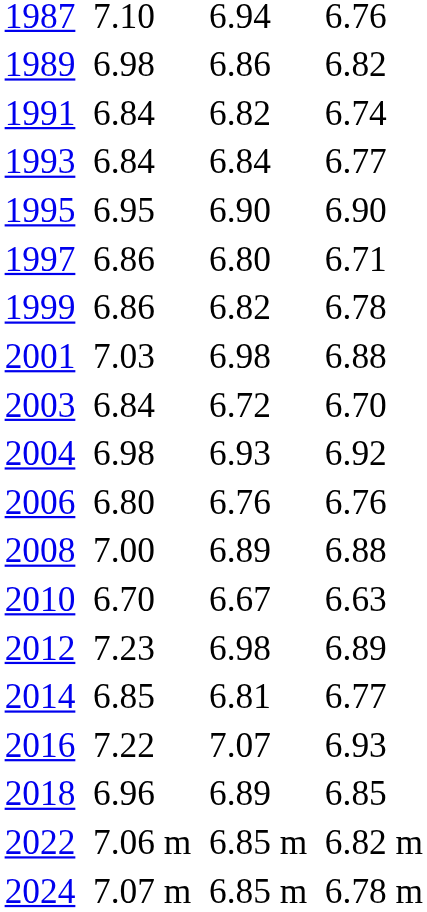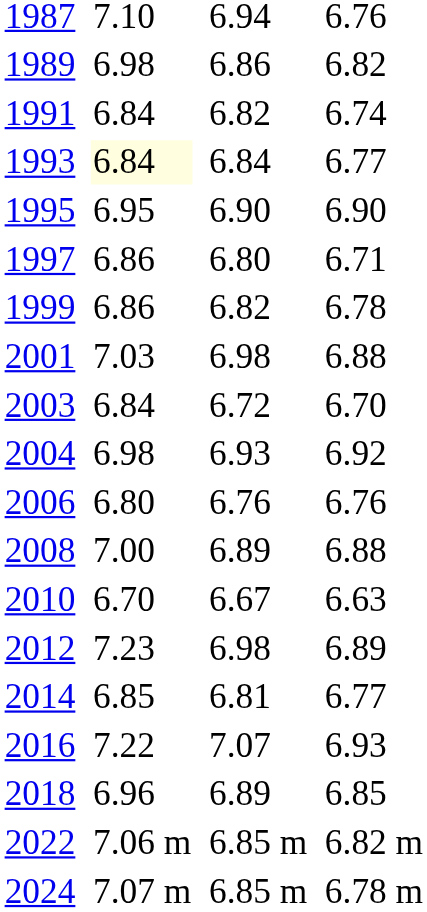(124, 161) no background -> (124, 161) lightyellow background
